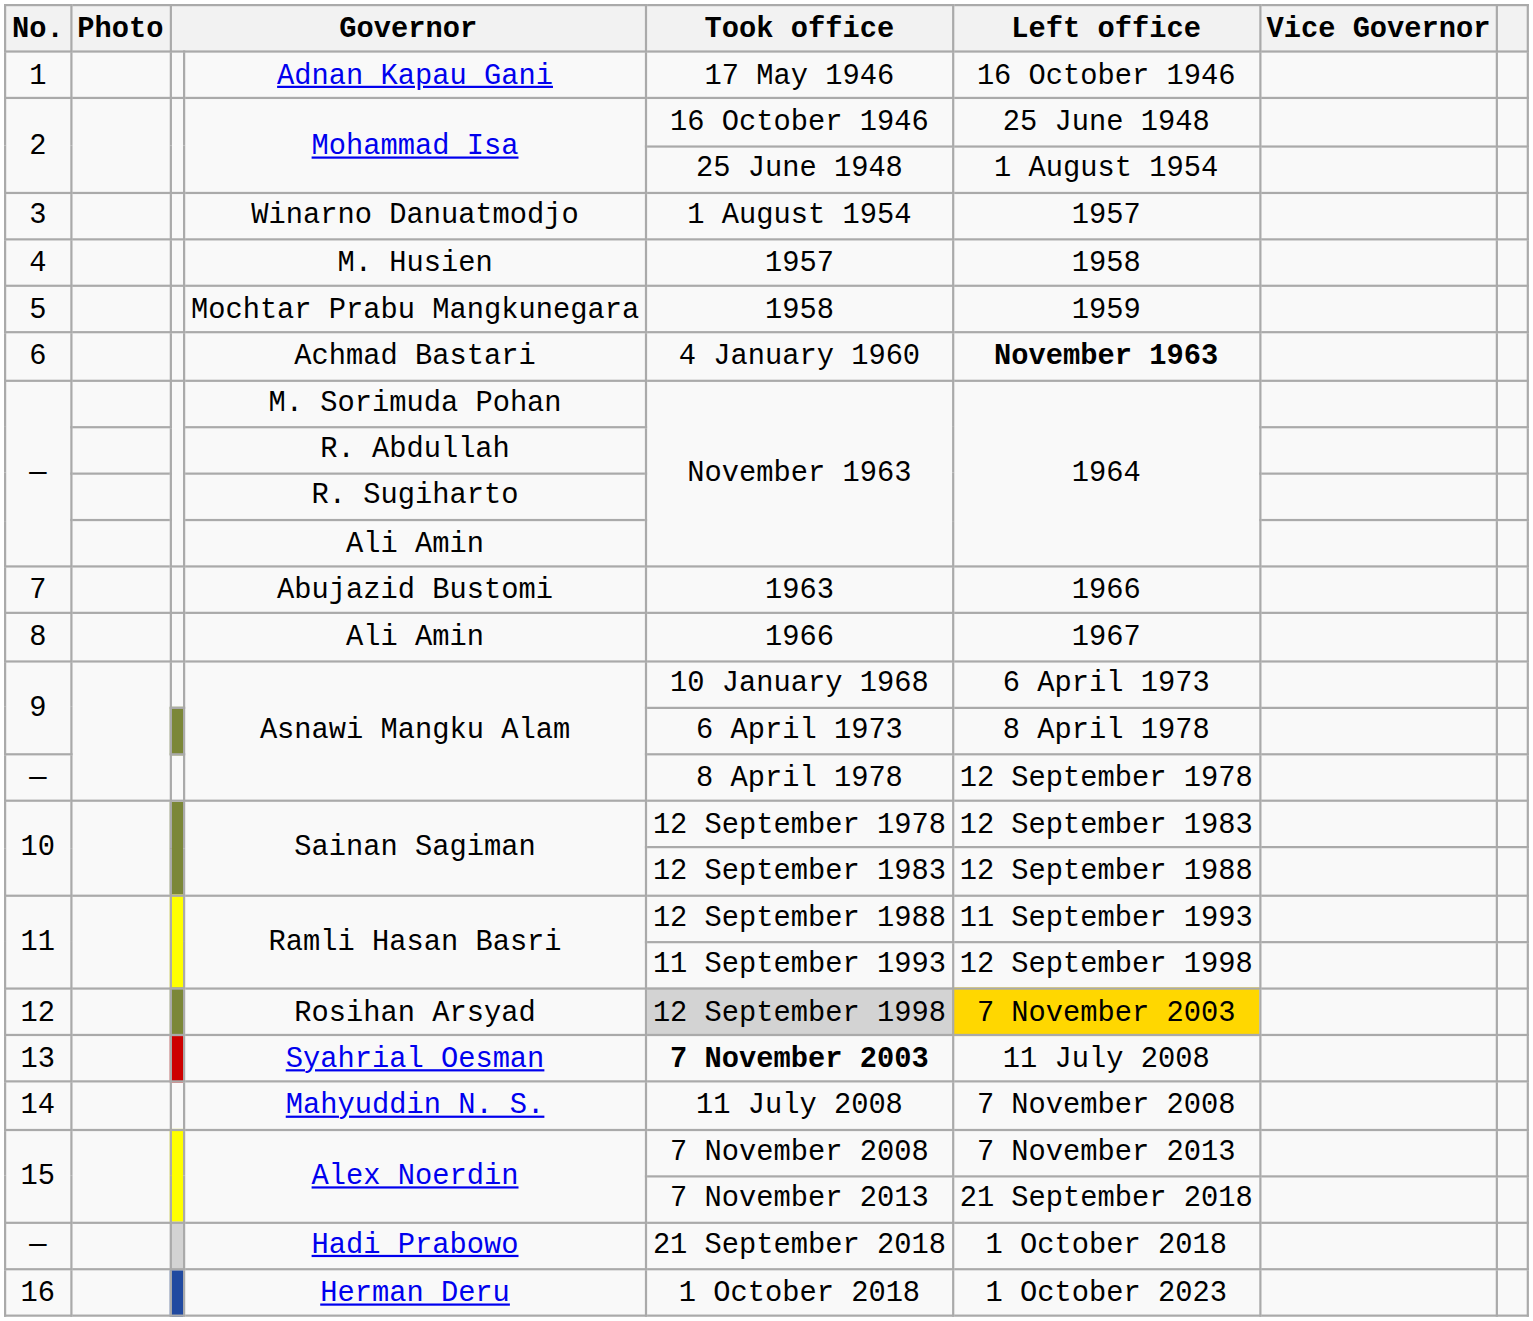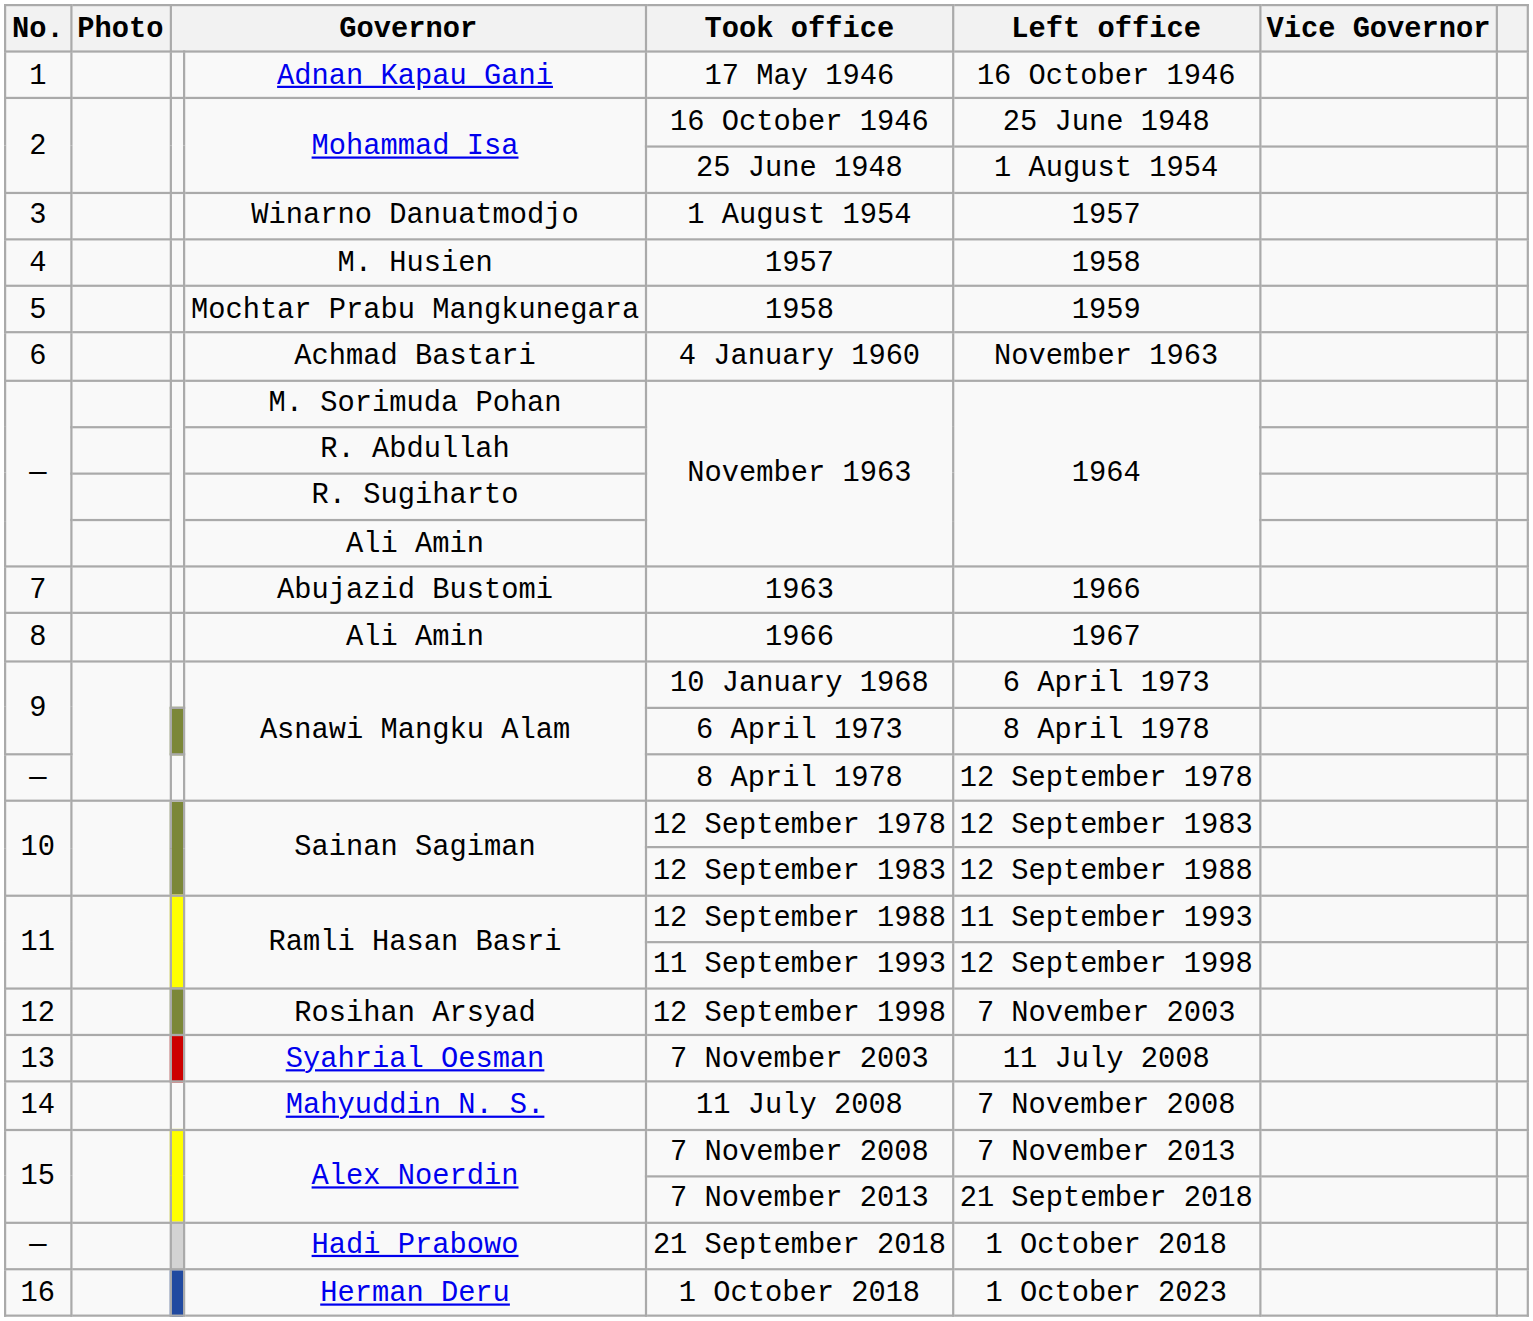(1106, 356) bold -> (1106, 356) normal
(799, 1012) lightgrey background -> (799, 1012) no background
(1106, 1012) gold background -> (1106, 1012) no background
(799, 1059) bold -> (799, 1059) normal
